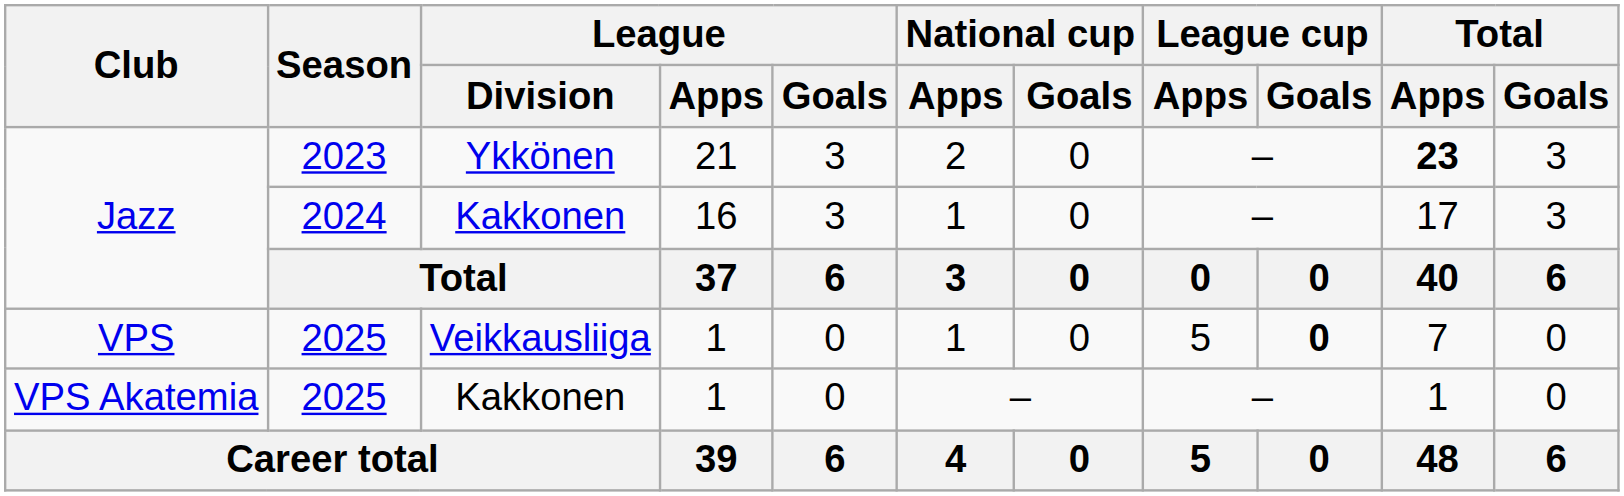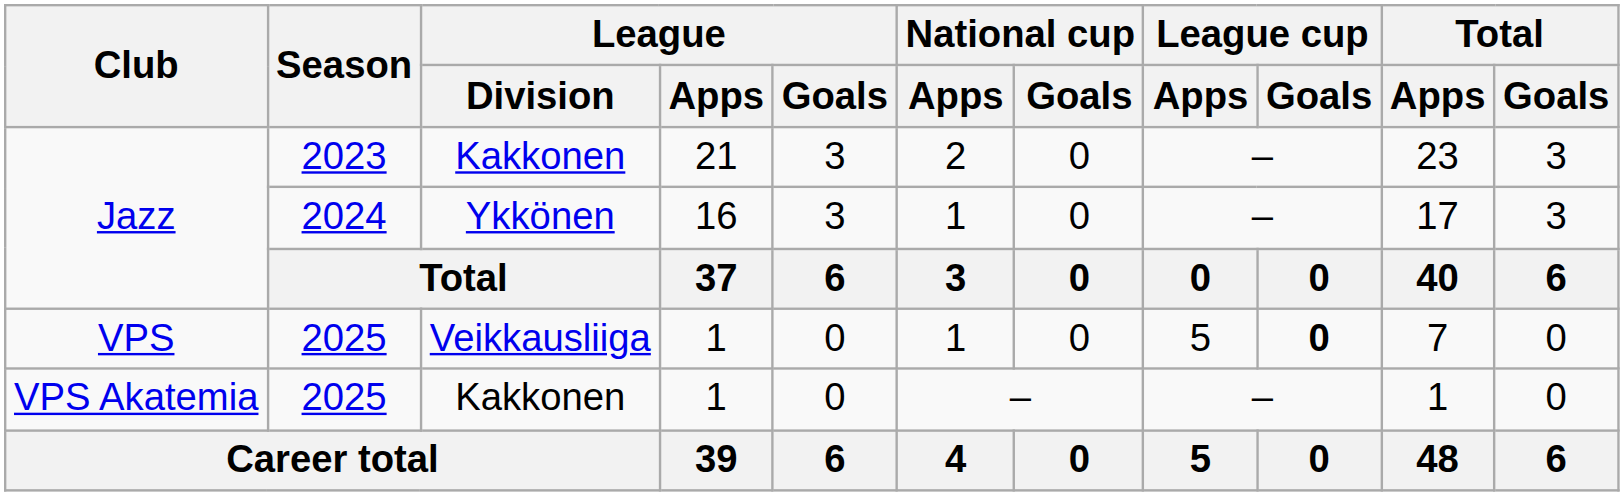(540, 156) Ykkönen -> (540, 156) Kakkonen
(1438, 156) bold -> (1438, 156) normal
(540, 216) Kakkonen -> (540, 216) Ykkönen
